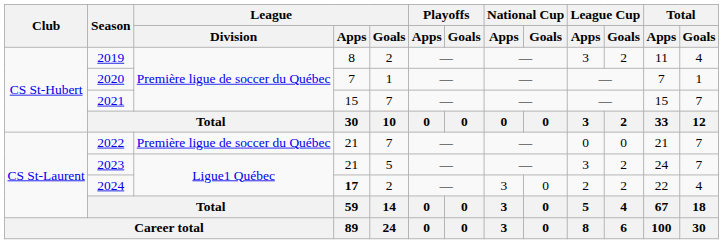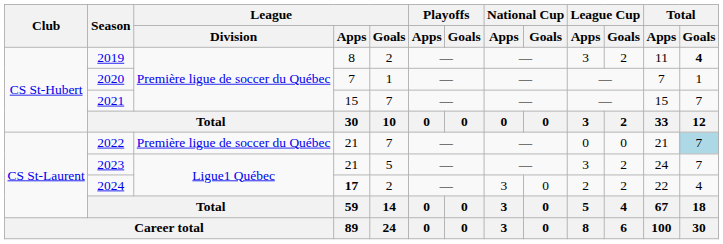(699, 57) normal -> (699, 57) bold
(699, 143) no background -> (699, 143) lightblue background
